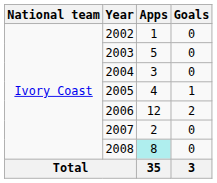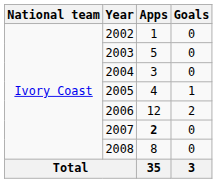(154, 130) normal -> (154, 130) bold
(154, 149) paleturquoise background -> (154, 149) no background
